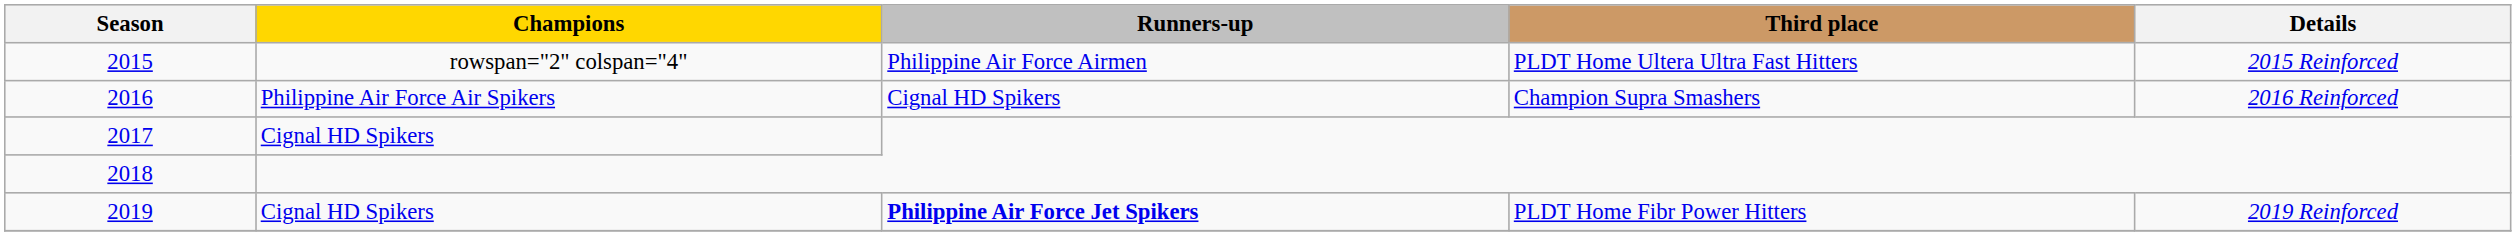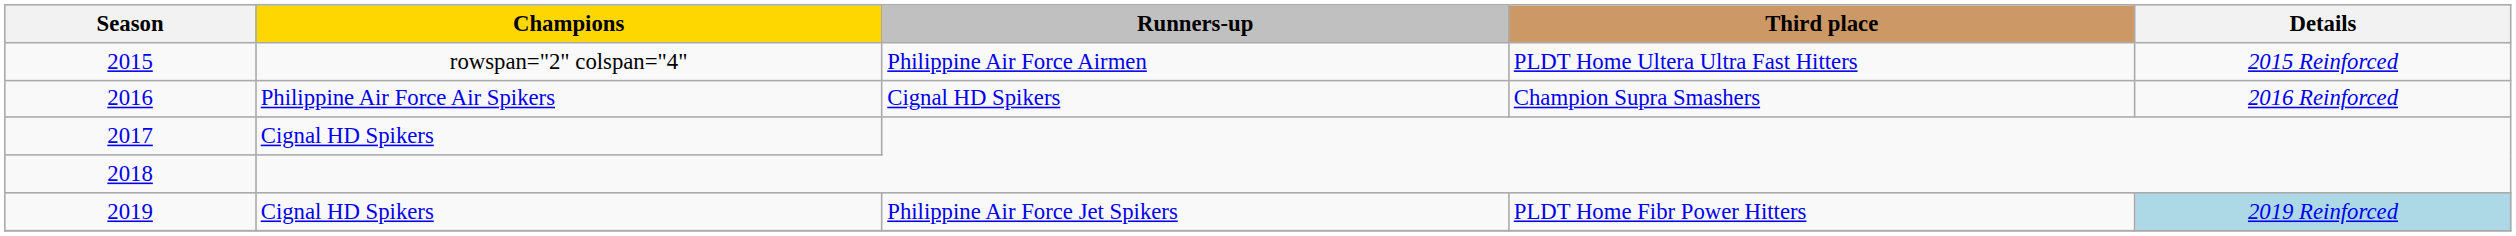(1043, 211) bold -> (1033, 211) normal
(2323, 211) no background -> (2323, 211) lightblue background
